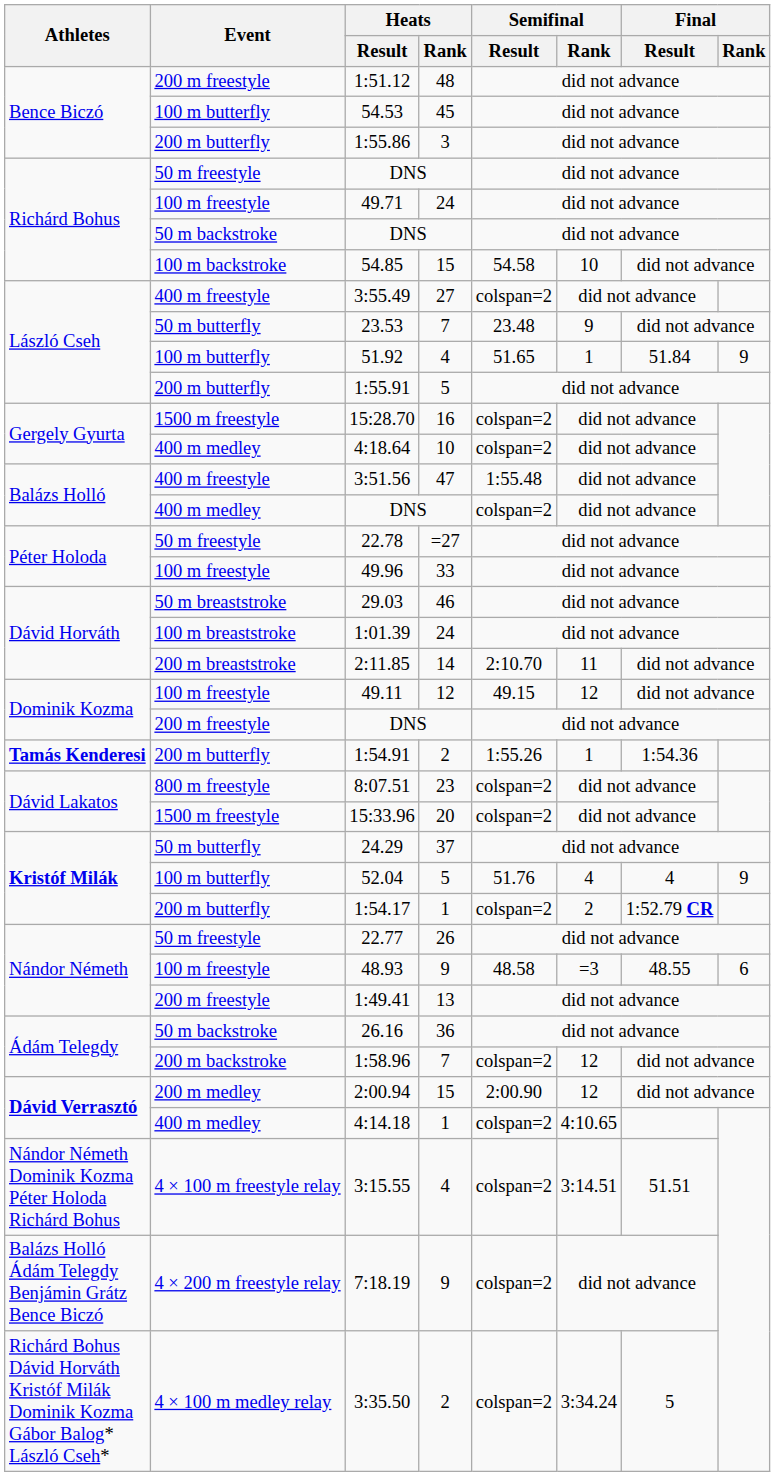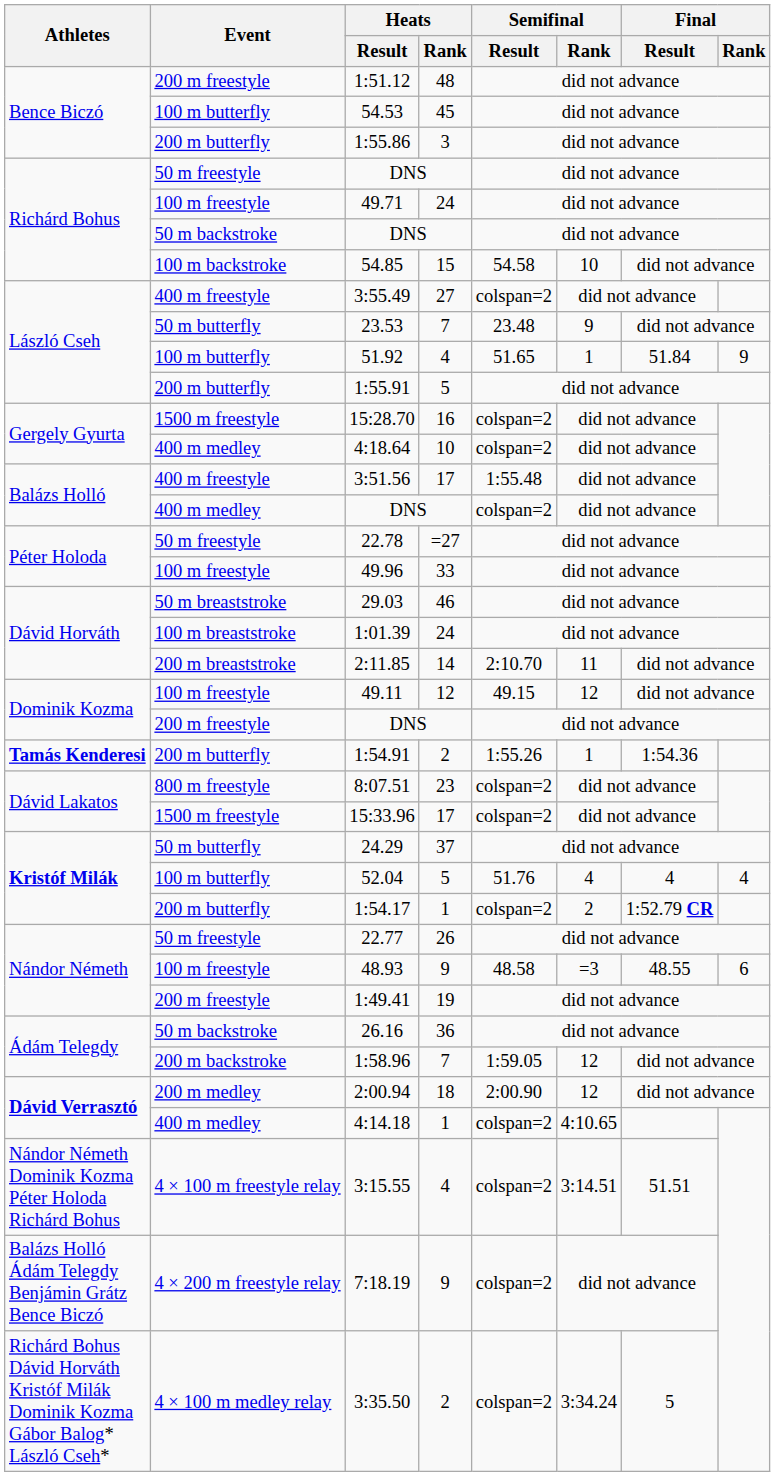(445, 479) 47 -> (445, 479) 17
(445, 816) 20 -> (445, 816) 17
(744, 878) 9 -> (744, 878) 4
(445, 1000) 13 -> (445, 1000) 19
(514, 1061) colspan=2 -> (514, 1061) 1:59.05
(445, 1092) 15 -> (445, 1092) 18
